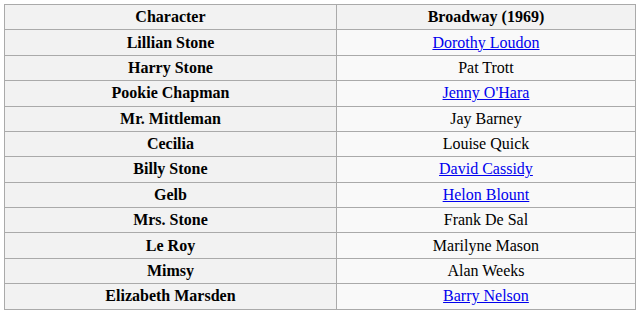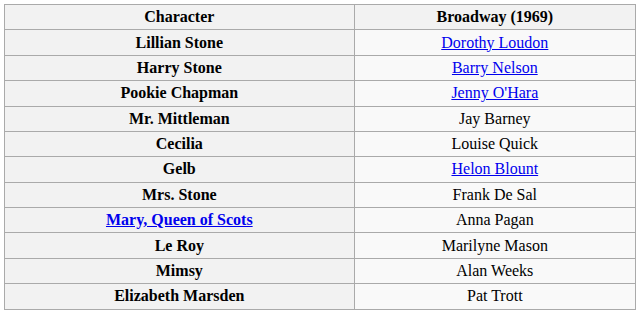(486, 67) Pat Trott -> (495, 67) Barry Nelson
- row: (170, 169)
+ row: (179, 220)
(486, 296) Barry Nelson -> (495, 296) Pat Trott
